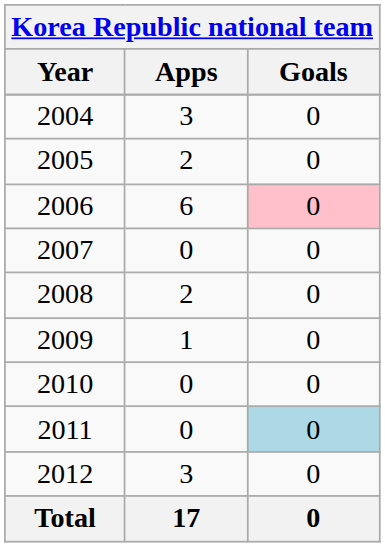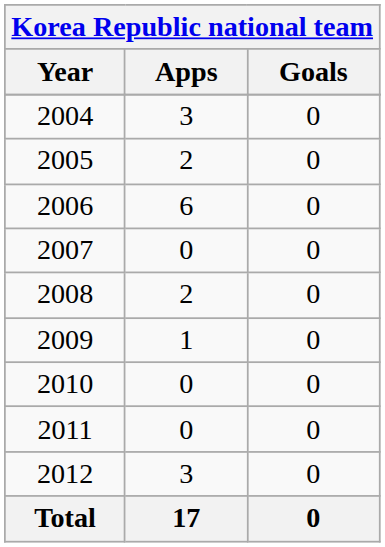(313, 205) pink background -> (313, 205) no background
(313, 428) lightblue background -> (313, 428) no background
